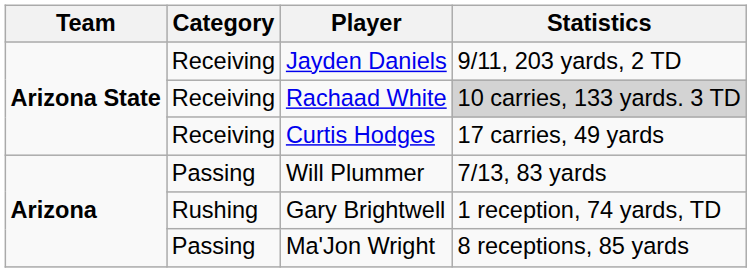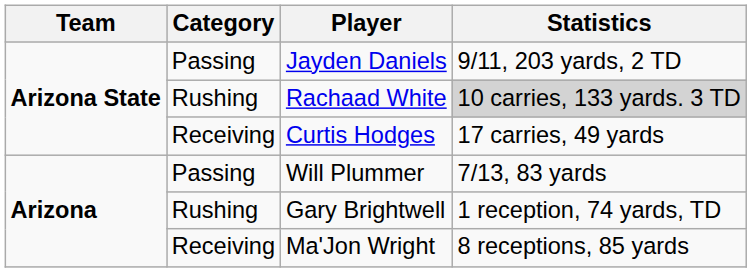(223, 60) Receiving -> (214, 60) Passing
(223, 98) Receiving -> (215, 98) Rushing
(214, 247) Passing -> (223, 247) Receiving
